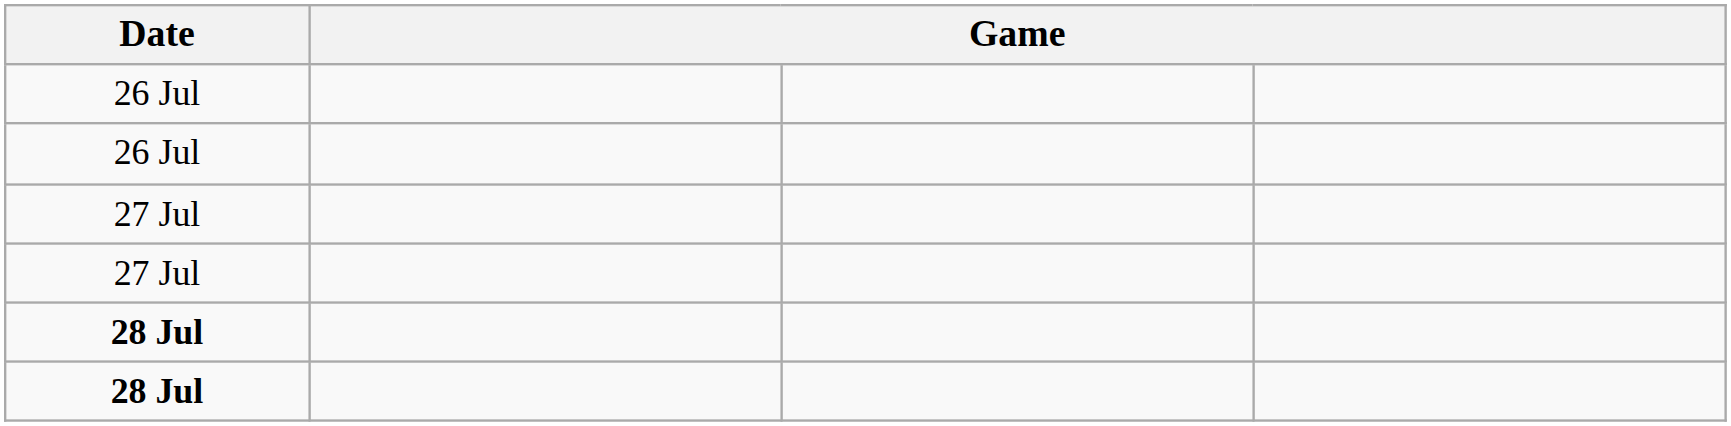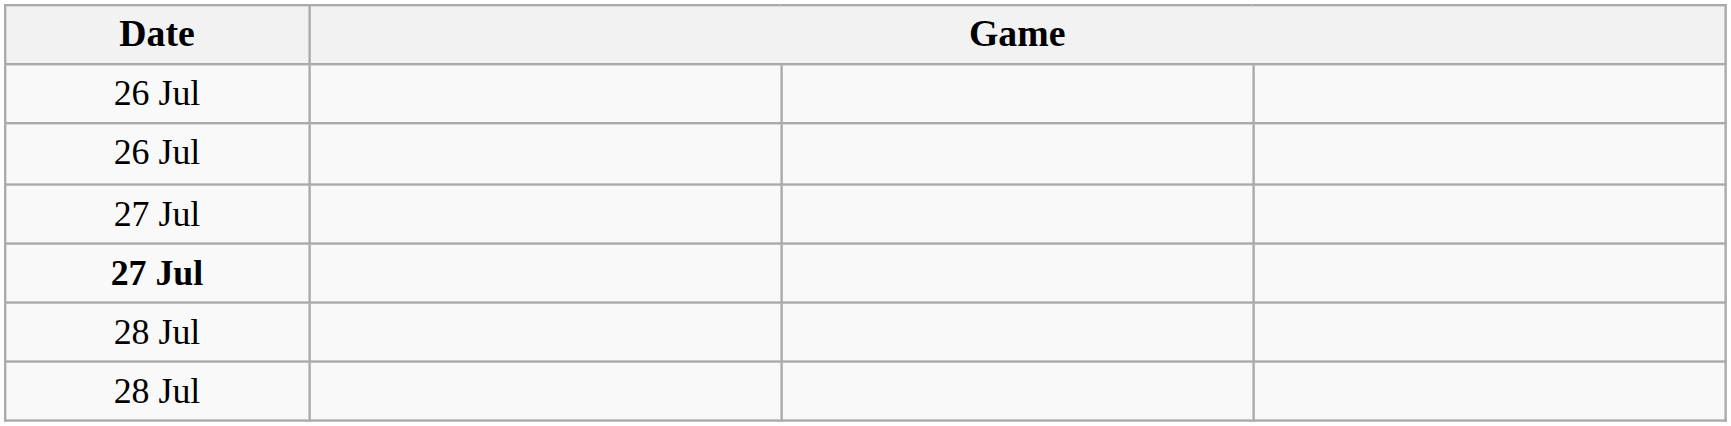(157, 271) normal -> (157, 271) bold
(157, 330) bold -> (157, 330) normal
(157, 389) bold -> (157, 389) normal
